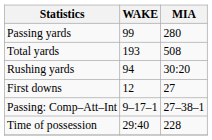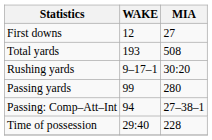rows swapped: (34, 88) <-> (39, 32)
(128, 70) 94 -> (140, 70) 9–17–1
(140, 107) 9–17–1 -> (128, 107) 94
